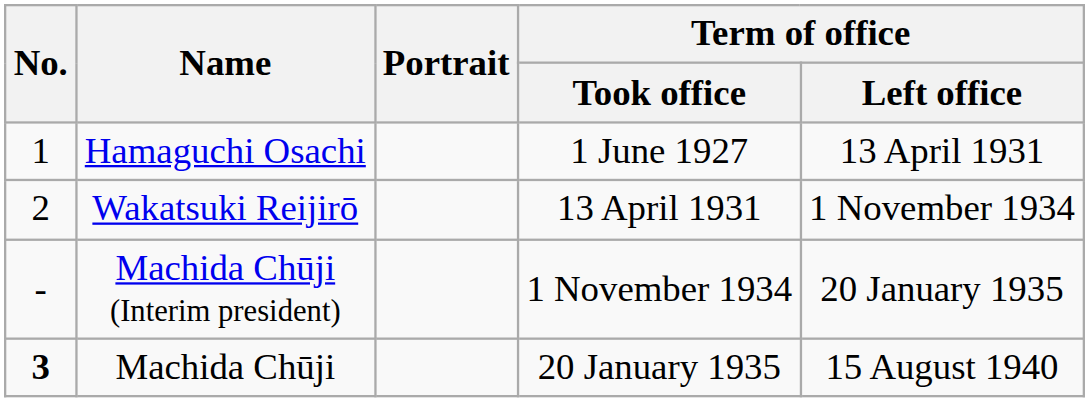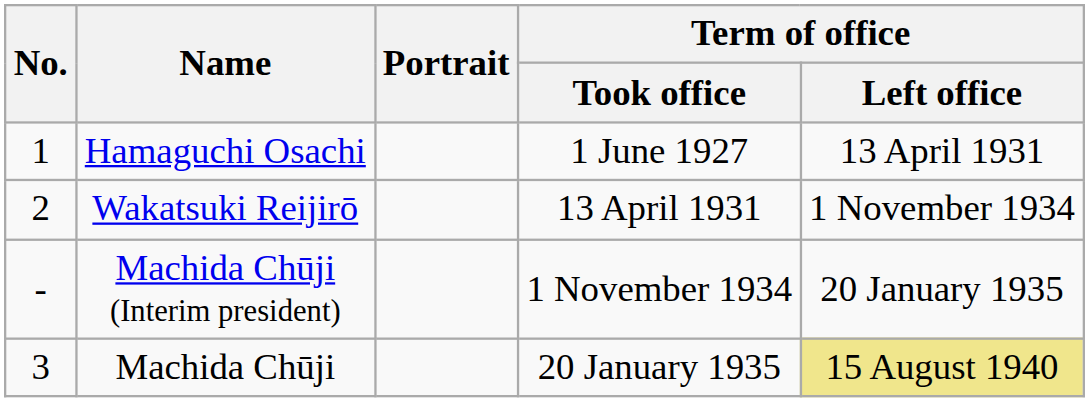(41, 366) bold -> (41, 366) normal
(942, 366) no background -> (942, 366) khaki background
